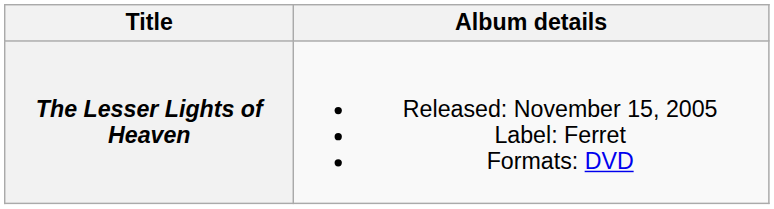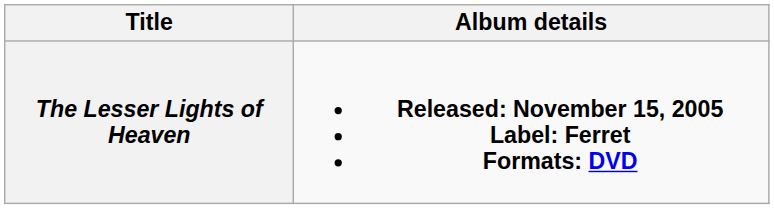(531, 135) normal -> (531, 135) bold
